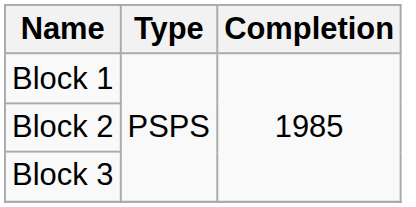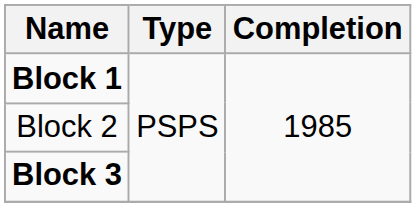(63, 77) normal -> (67, 77) bold
(63, 175) normal -> (67, 175) bold
